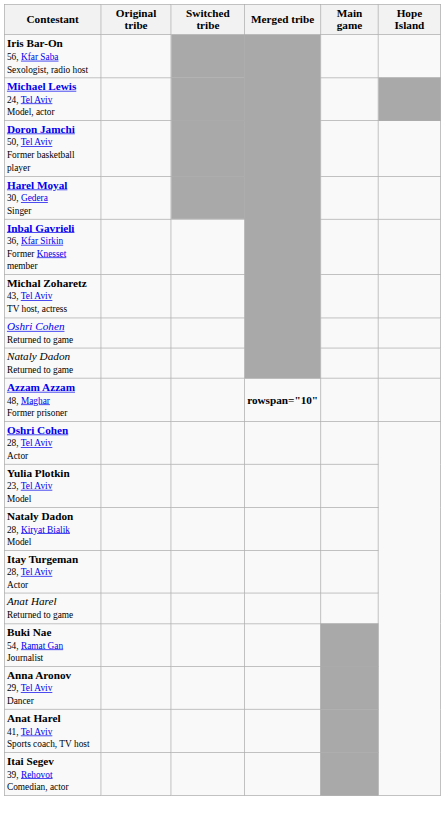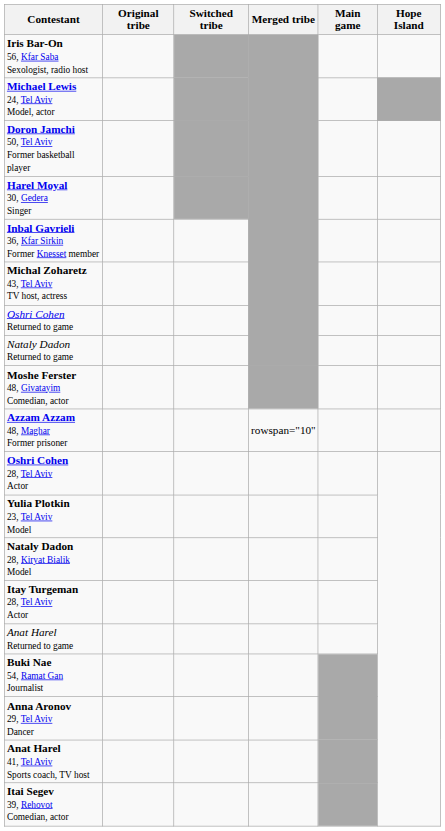+ row: (42, 387)
(283, 400) bold -> (283, 430) normal
